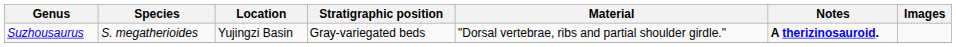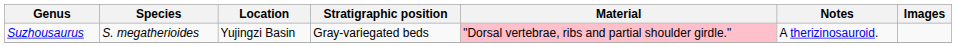(592, 33) no background -> (597, 33) pink background
(825, 33) bold -> (829, 33) normal
